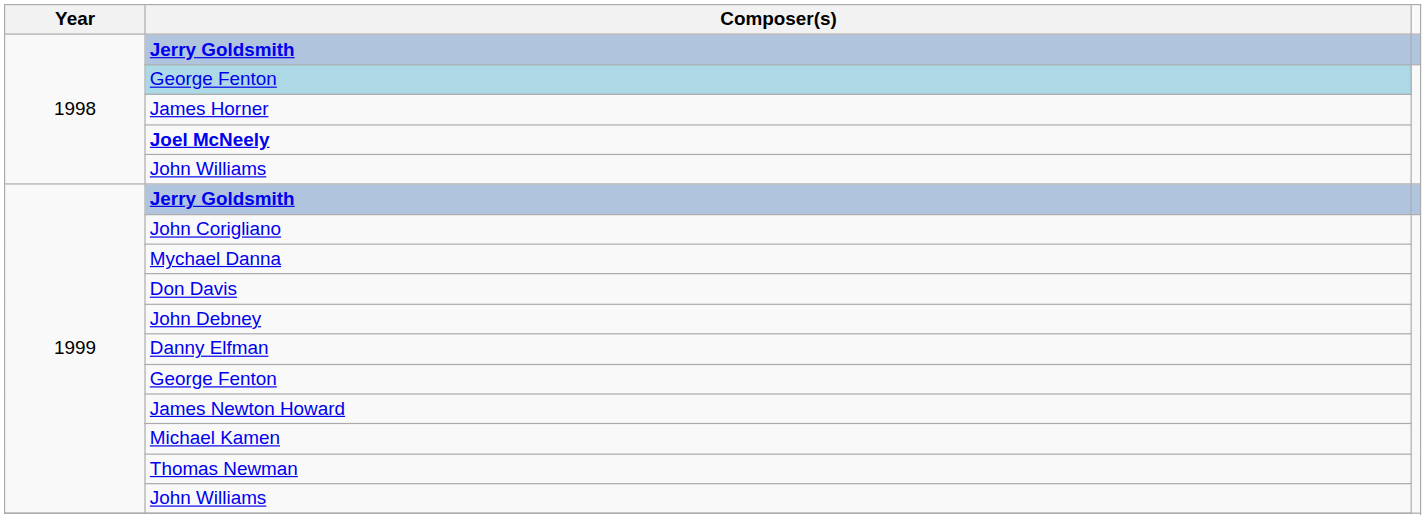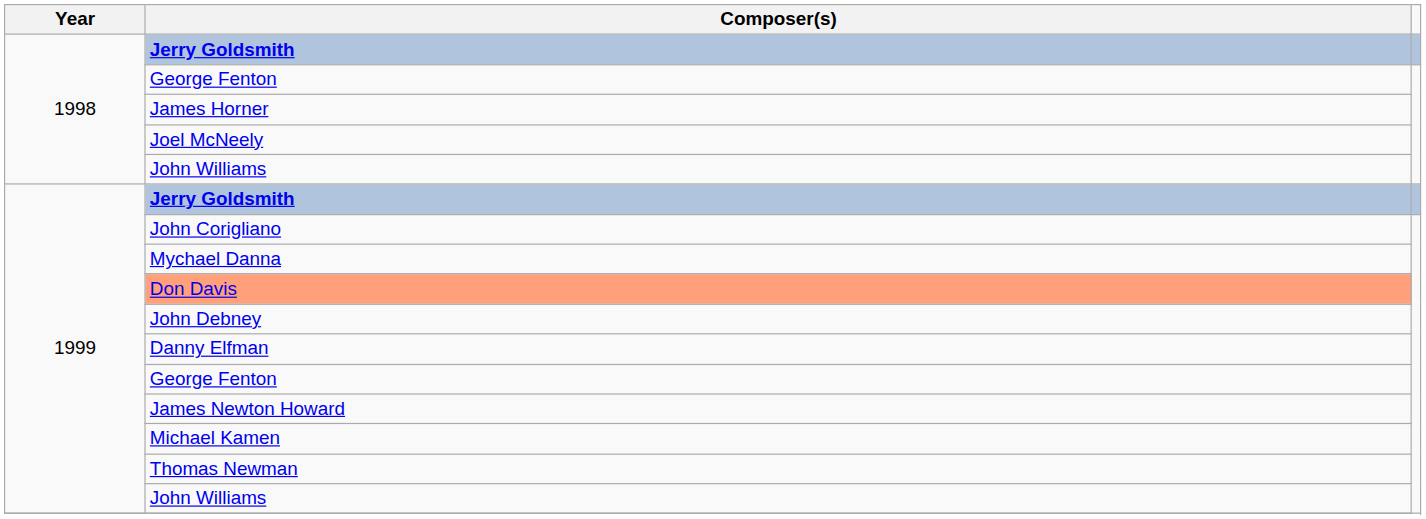(213, 79) lightblue background -> (213, 79) no background
(210, 139) bold -> (207, 139) normal
(193, 288) no background -> (193, 288) lightsalmon background
